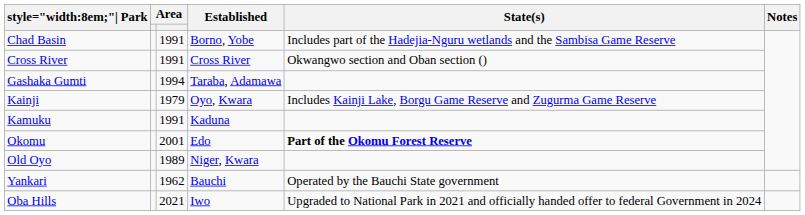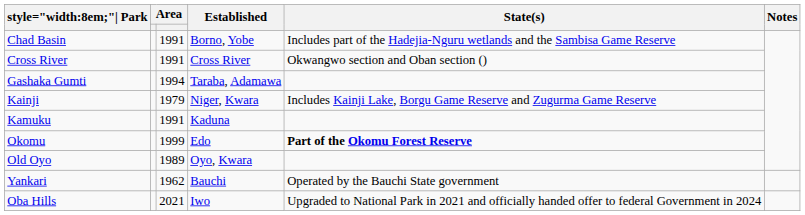(221, 100) Oyo, Kwara -> (224, 100) Niger, Kwara
(172, 140) 2001 -> (172, 140) 1999
(224, 160) Niger, Kwara -> (221, 160) Oyo, Kwara
